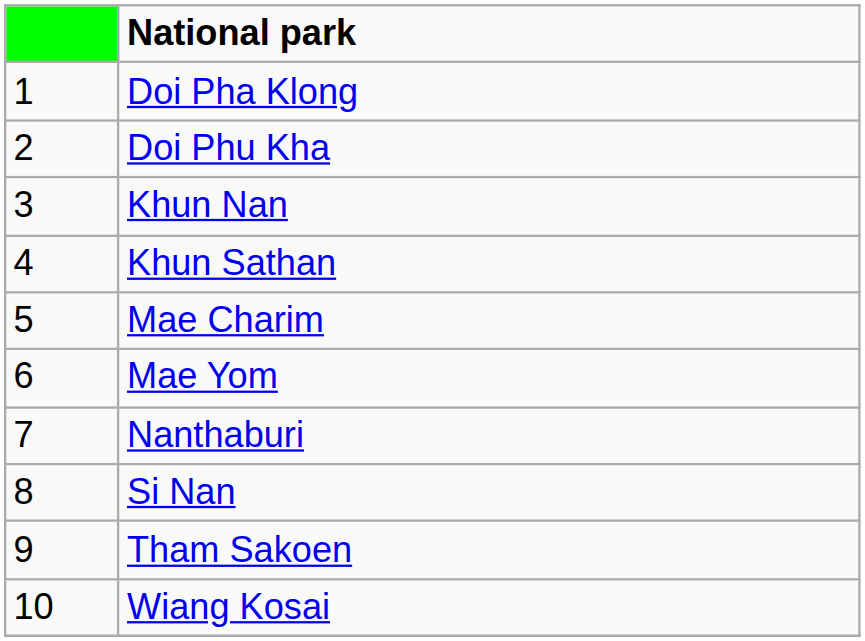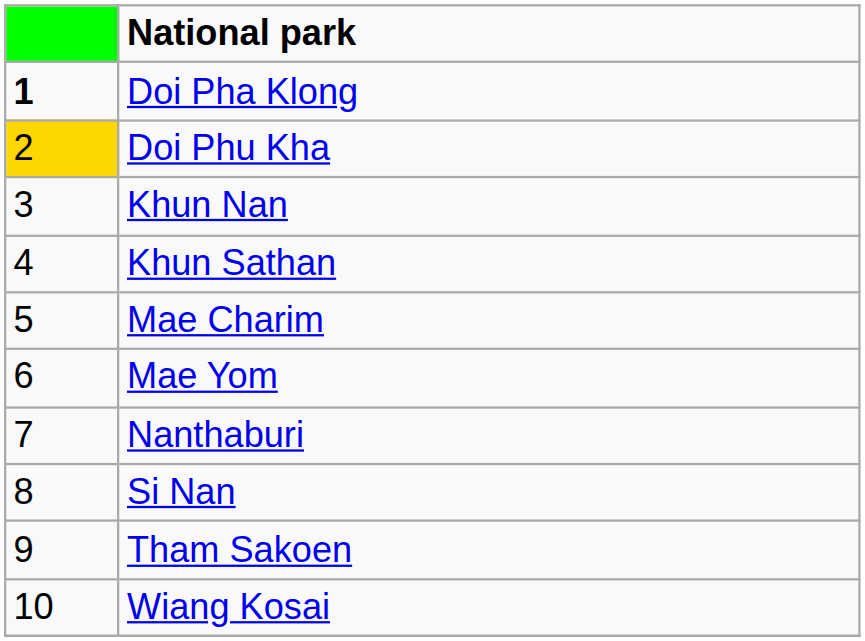(24, 90) normal -> (24, 90) bold
(24, 148) no background -> (24, 148) gold background
